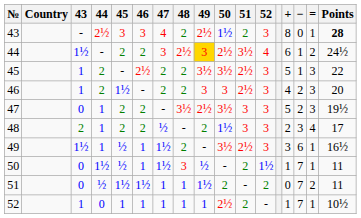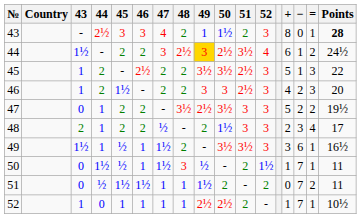(204, 33) 2½ -> (204, 33) 1
(313, 109) 3 -> (313, 109) 2
(245, 147) 2½ -> (245, 147) 3½
(204, 204) 1 -> (204, 204) 2½
